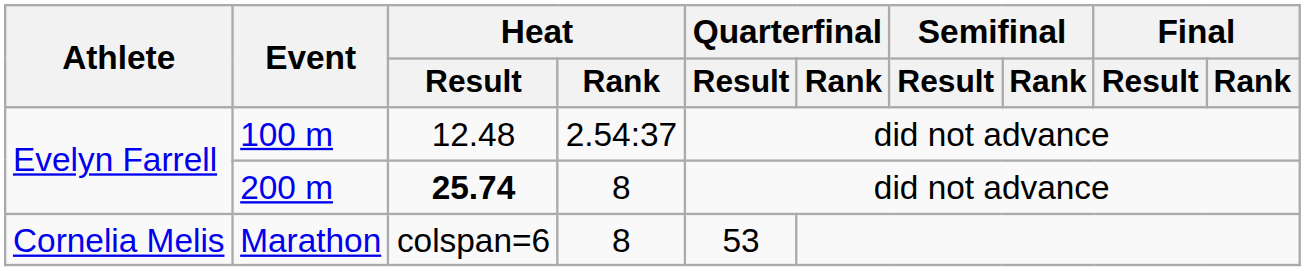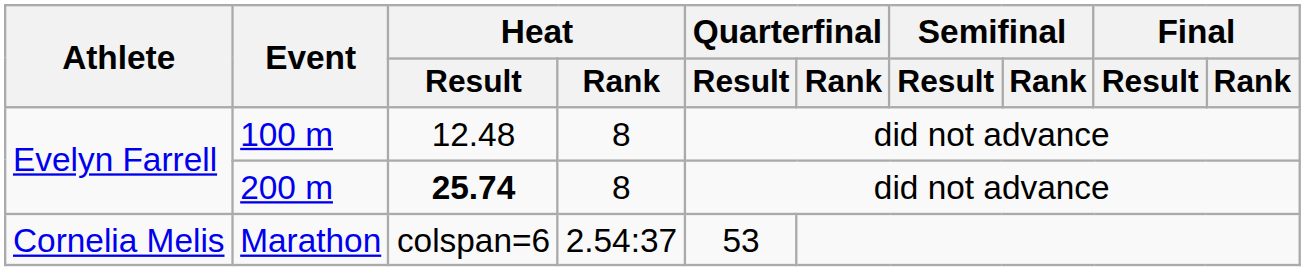(621, 135) 2.54:37 -> (621, 135) 8
(621, 240) 8 -> (621, 240) 2.54:37
